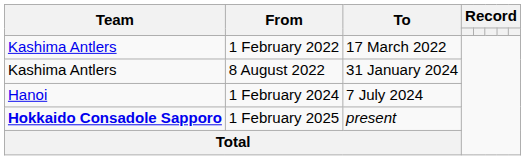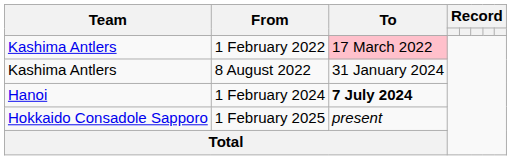(396, 47) no background -> (382, 47) pink background
(385, 94) normal -> (372, 94) bold
(115, 118) bold -> (108, 118) normal
